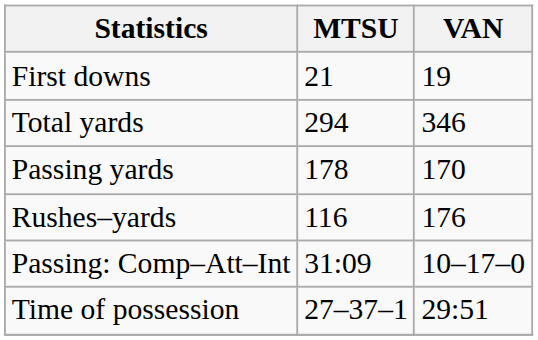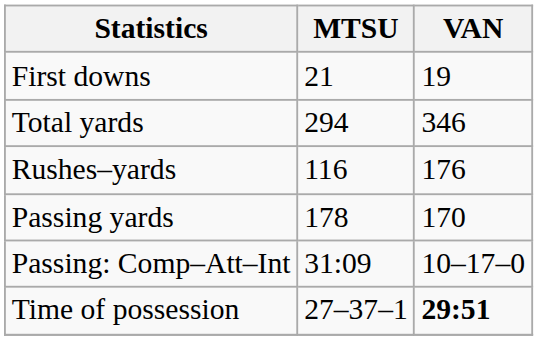rows swapped: (94, 216) <-> (93, 169)
(455, 310) normal -> (456, 310) bold
